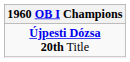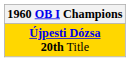(65, 40) no background -> (65, 40) gold background
